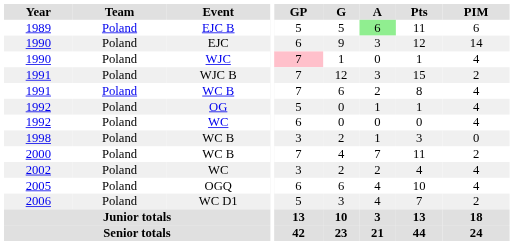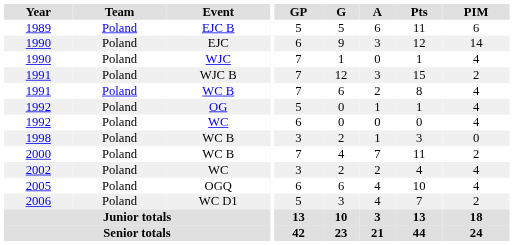(377, 27) lightgreen background -> (377, 27) no background
(298, 59) pink background -> (298, 59) no background
